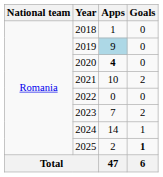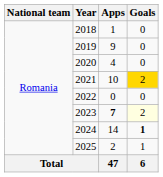(113, 46) lightblue background -> (113, 46) no background
(113, 63) bold -> (113, 63) normal
(143, 79) no background -> (143, 79) gold background
(113, 113) normal -> (113, 113) bold
(143, 113) no background -> (143, 113) lightyellow background
(143, 130) normal -> (143, 130) bold
(143, 146) bold -> (143, 146) normal
